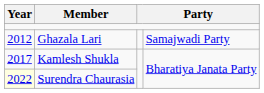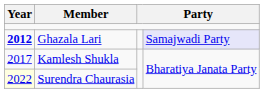(20, 39) normal -> (20, 39) bold
(188, 39) no background -> (188, 39) lavender background
